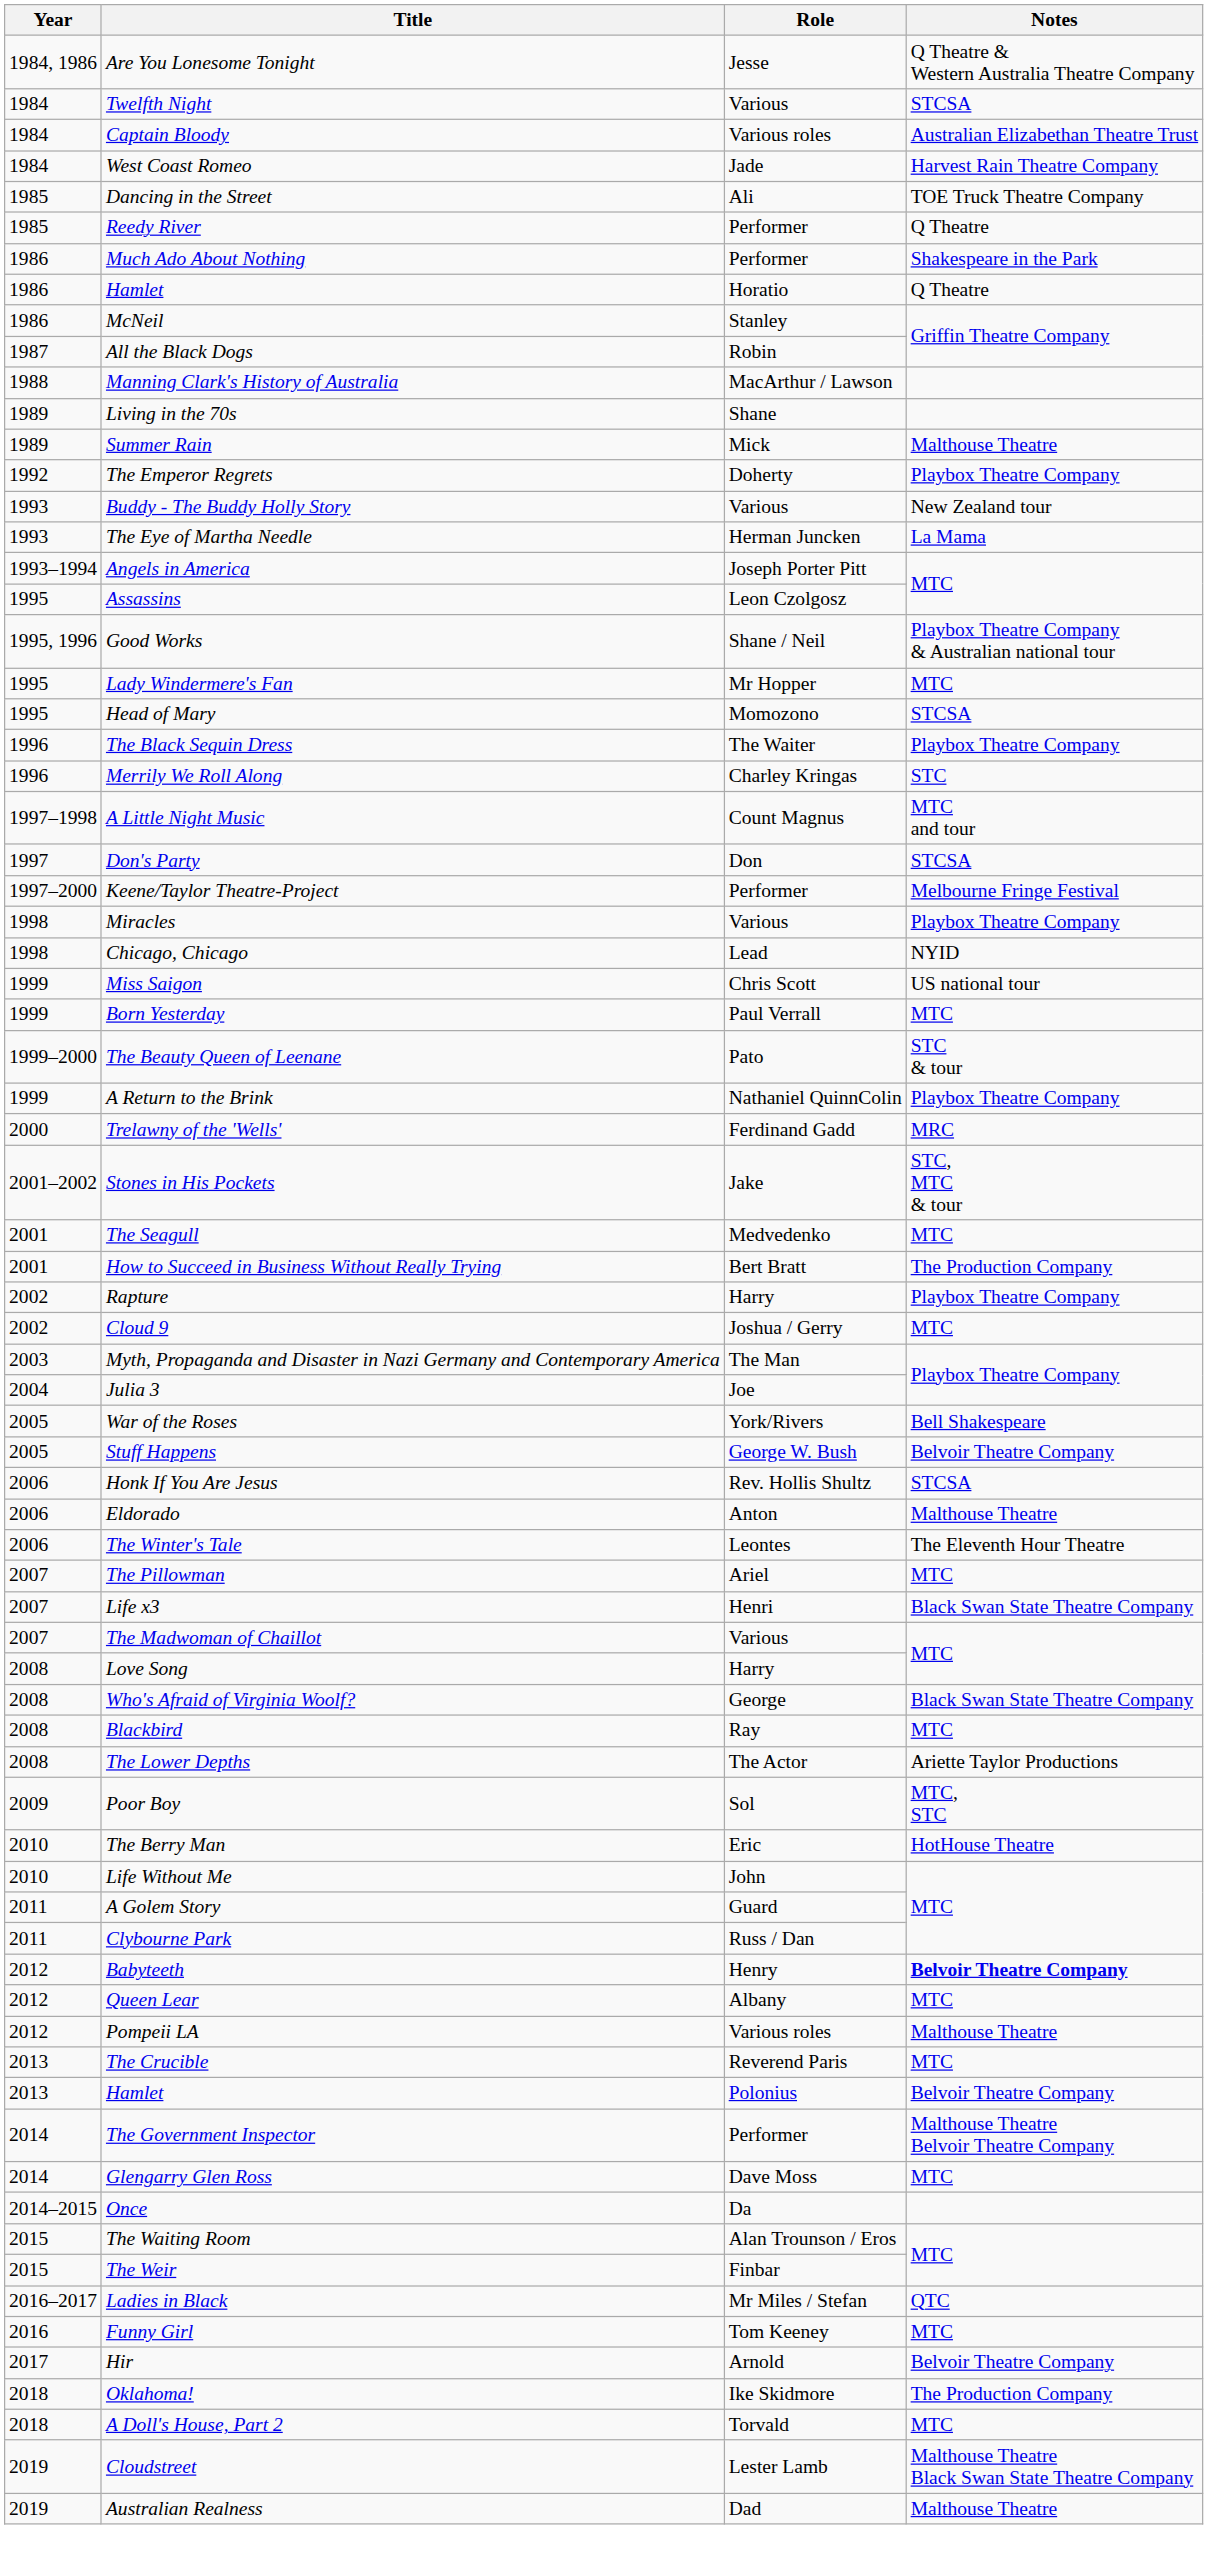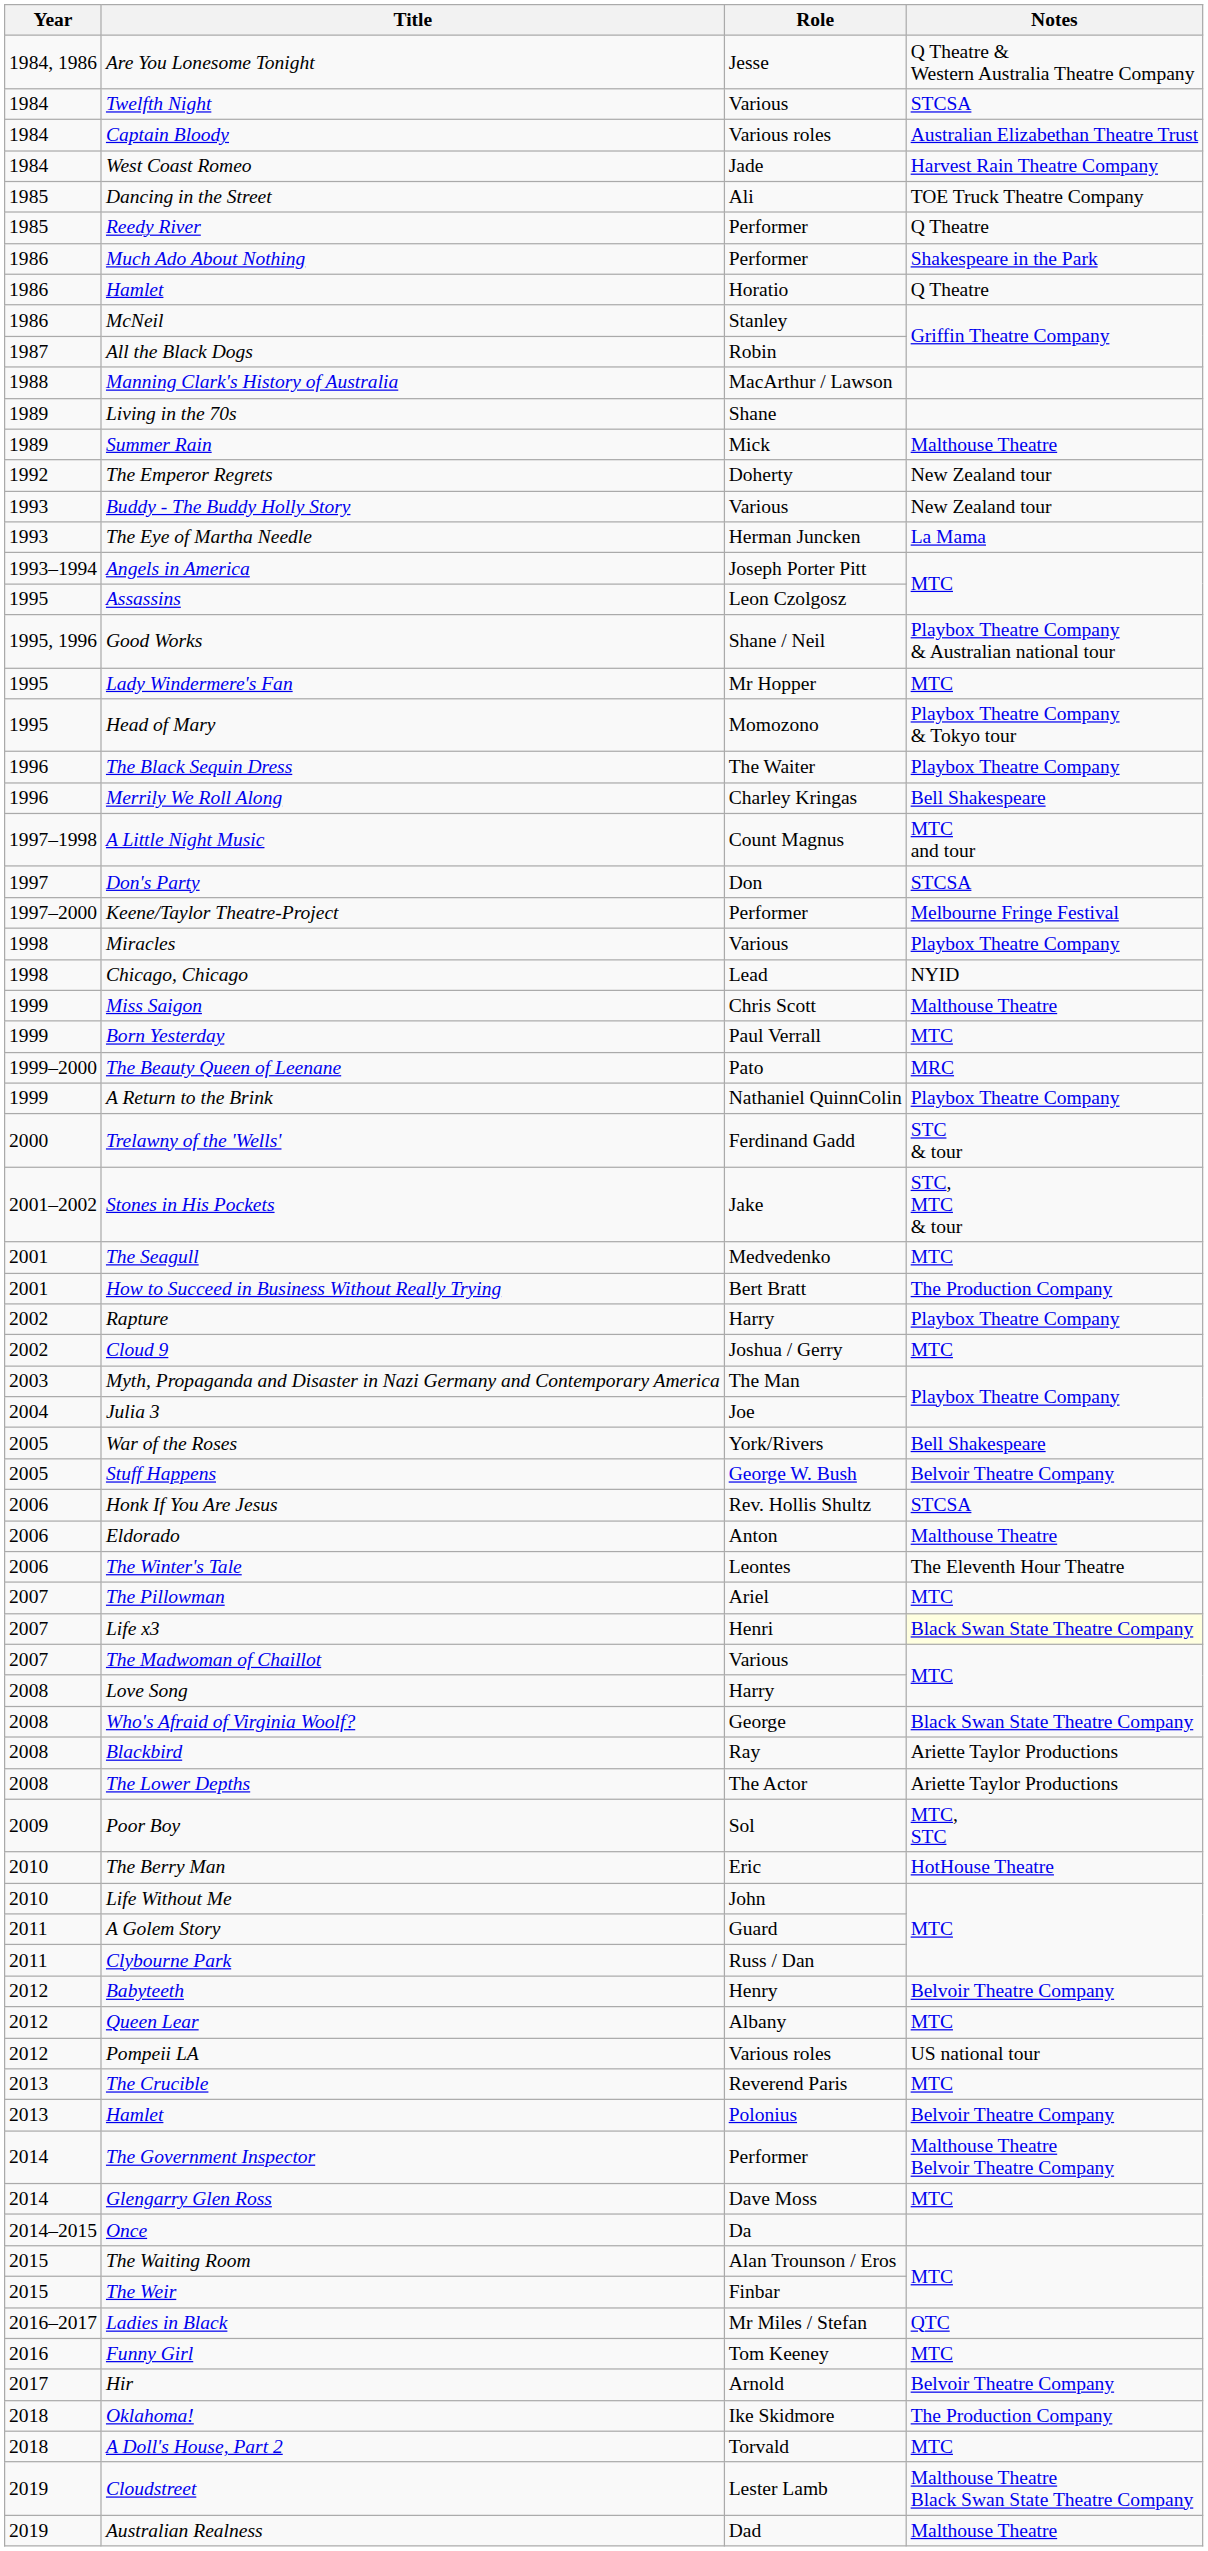(1015, 475) Playbox Theatre Company -> (981, 475) New Zealand tour
(941, 714) STCSA -> (1015, 724) Playbox Theatre Company & Tokyo tour
(929, 775) STC -> (978, 797) Bell Shakespeare
(975, 983) US national tour -> (984, 1005) Malthouse Theatre
(936, 1056) STC & tour -> (932, 1067) MRC
(932, 1129) MRC -> (936, 1140) STC & tour
(1052, 1606) no background -> (1052, 1628) lightyellow background
(932, 1730) MTC -> (1014, 1752) Ariette Taylor Productions
(1019, 1969) bold -> (1012, 1991) normal
(984, 2031) Malthouse Theatre -> (975, 2053) US national tour
